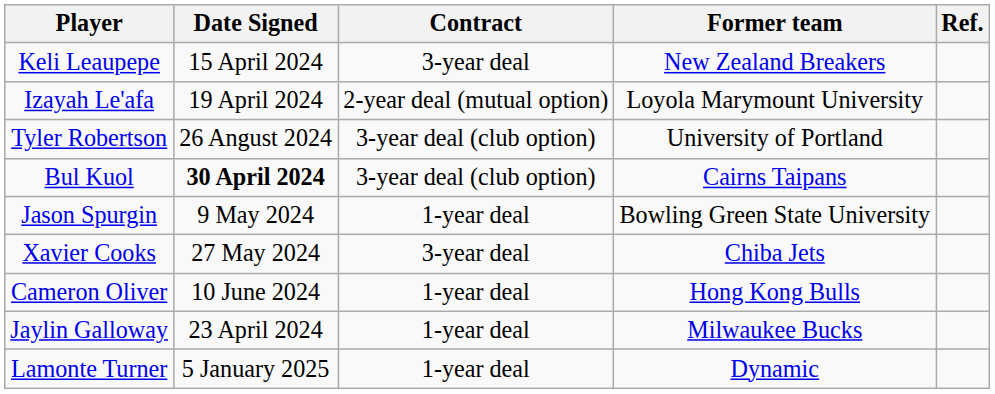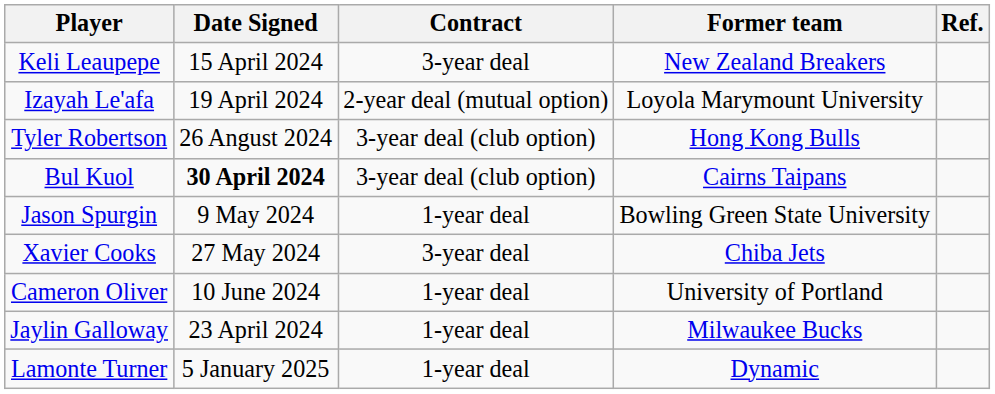(775, 138) University of Portland -> (775, 138) Hong Kong Bulls
(775, 291) Hong Kong Bulls -> (775, 291) University of Portland
